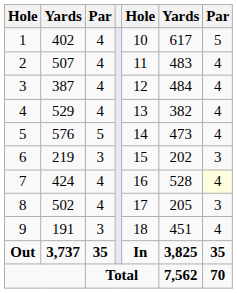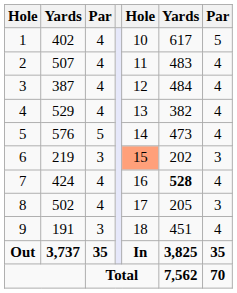(140, 157) no background -> (140, 157) lightsalmon background
(181, 181) normal -> (181, 181) bold
(218, 181) lightyellow background -> (218, 181) no background
